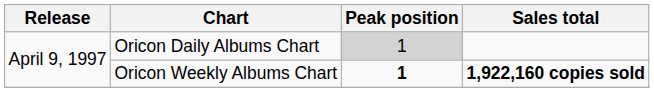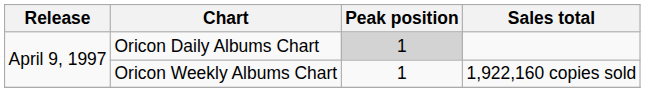(402, 73) bold -> (402, 73) normal
(556, 73) bold -> (551, 73) normal
